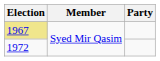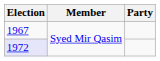(18, 30) khaki background -> (18, 30) no background
(18, 47) no background -> (18, 47) lavender background
